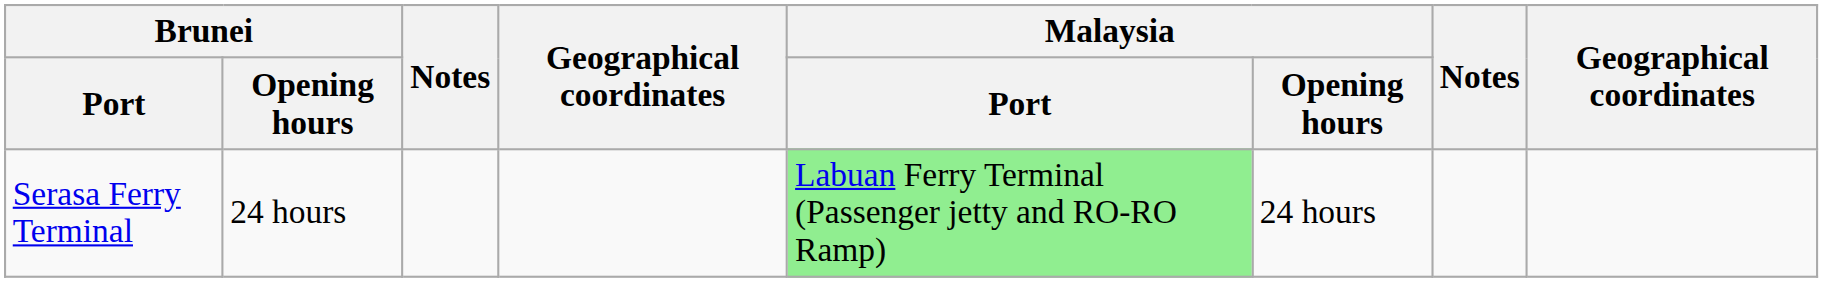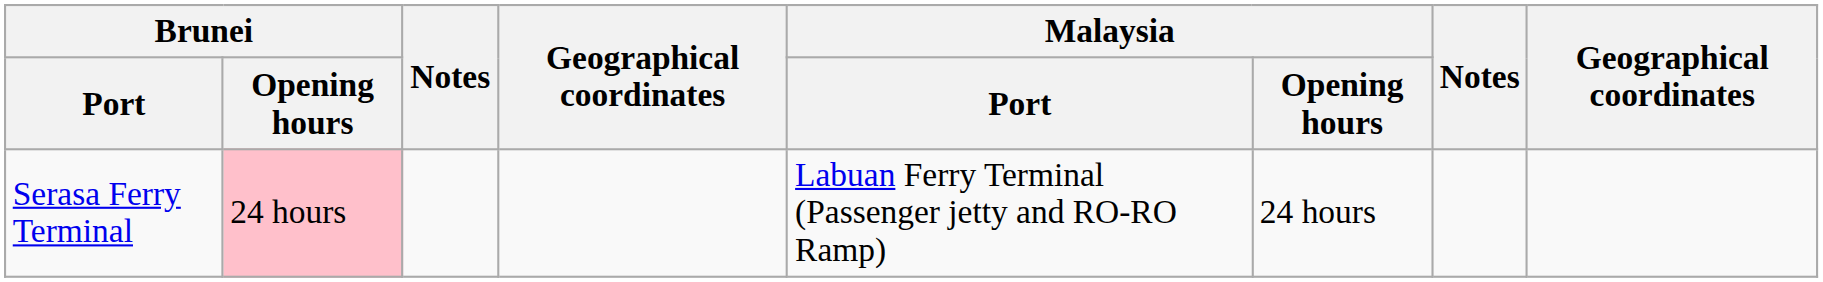(288, 212) no background -> (288, 212) pink background
(986, 212) lightgreen background -> (986, 212) no background
